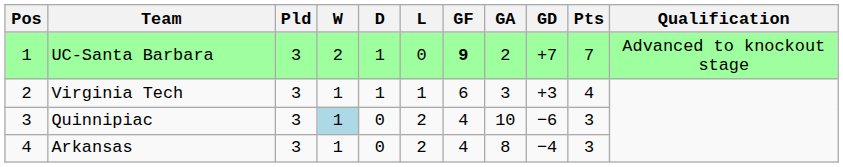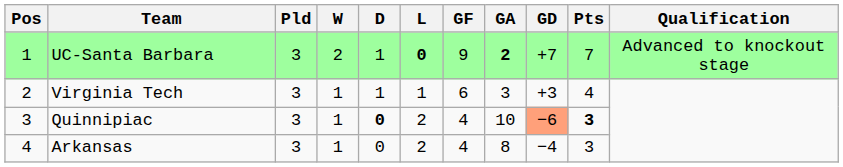(422, 56) normal -> (422, 56) bold
(463, 56) bold -> (463, 56) normal
(505, 56) normal -> (505, 56) bold
(338, 121) lightblue background -> (338, 121) no background
(380, 121) normal -> (380, 121) bold
(547, 121) no background -> (547, 121) lightsalmon background
(589, 121) normal -> (589, 121) bold
